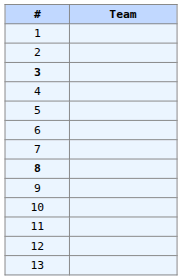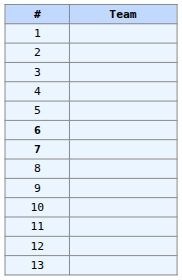(37, 72) bold -> (37, 72) normal
(37, 130) normal -> (37, 130) bold
(37, 149) normal -> (37, 149) bold
(37, 169) bold -> (37, 169) normal
